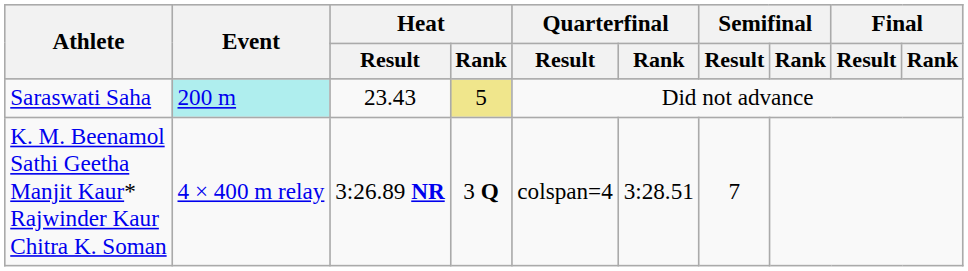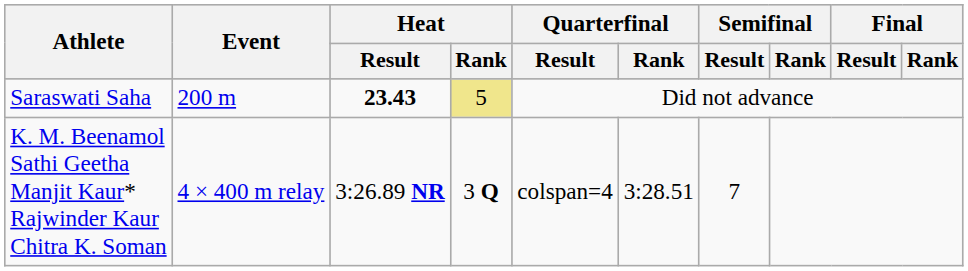(207, 98) paleturquoise background -> (207, 98) no background
(390, 98) normal -> (390, 98) bold
